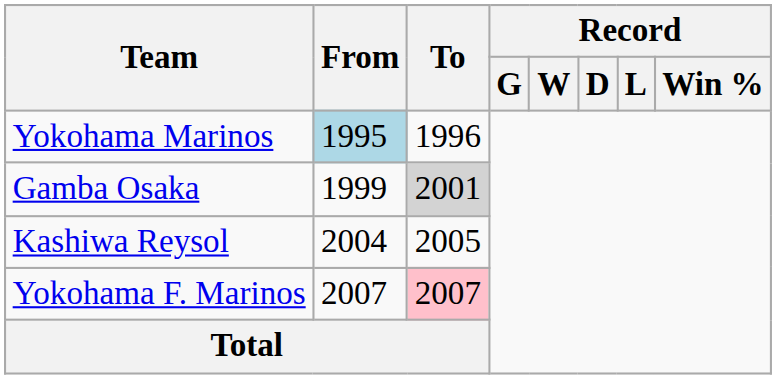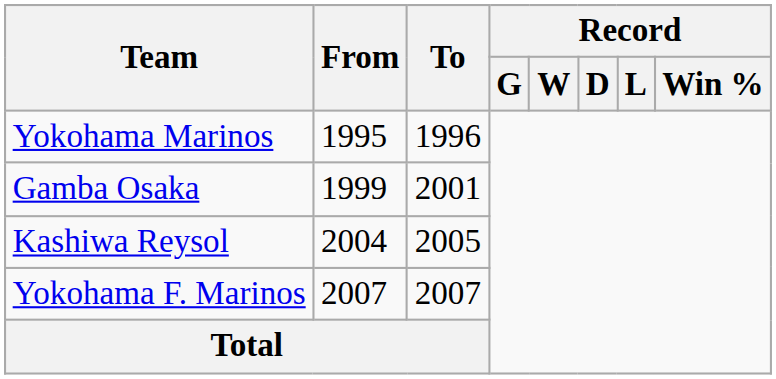(354, 135) lightblue background -> (354, 135) no background
(448, 188) lightgrey background -> (448, 188) no background
(448, 293) pink background -> (448, 293) no background
